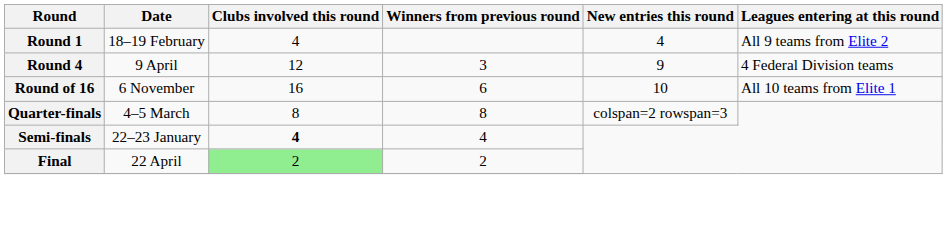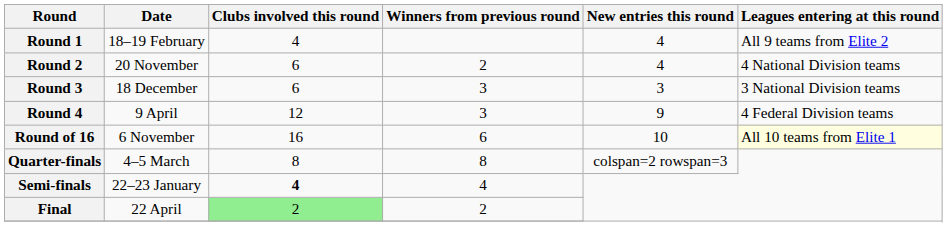+ row: (55, 64)
+ row: (55, 88)
(818, 88) no background -> (818, 137) lightyellow background
